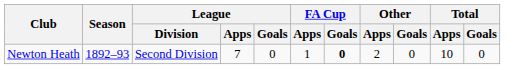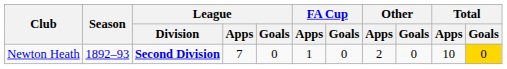(176, 53) normal -> (177, 53) bold
(342, 53) bold -> (344, 53) normal
(482, 53) no background -> (484, 53) gold background
